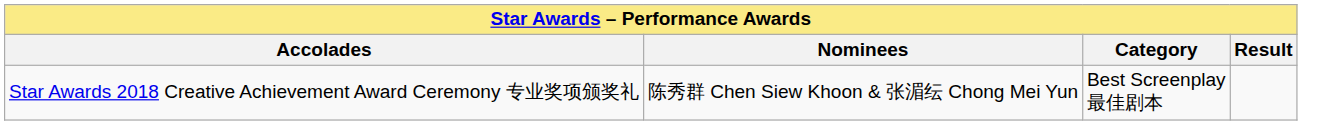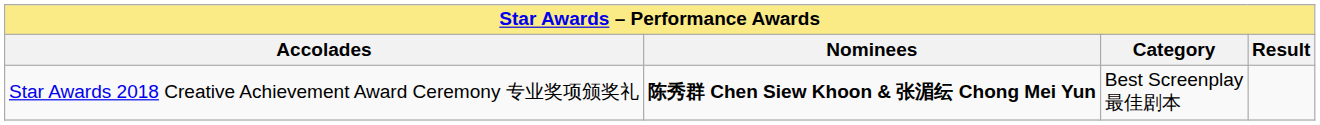(863, 91) normal -> (872, 91) bold
